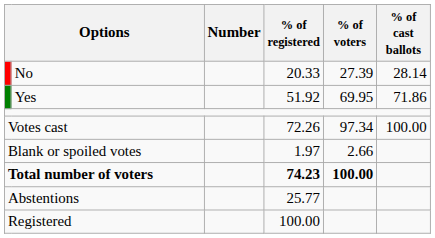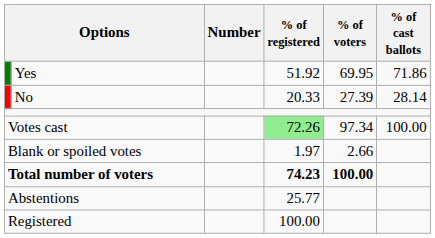rows swapped: (26, 96) <-> (24, 73)
(303, 127) no background -> (303, 127) lightgreen background
